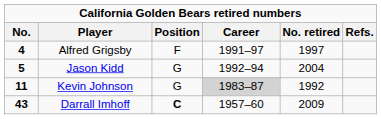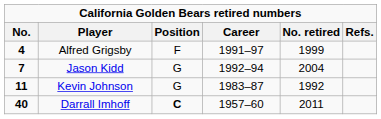(311, 50) 1997 -> (311, 50) 1999
(21, 68) 5 -> (21, 68) 7
(241, 86) lightgrey background -> (241, 86) no background
(21, 104) 43 -> (21, 104) 40
(311, 104) 2009 -> (311, 104) 2011
